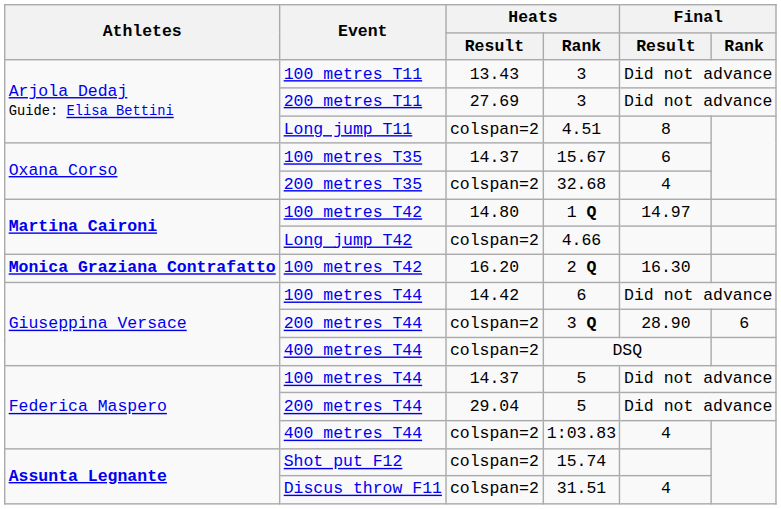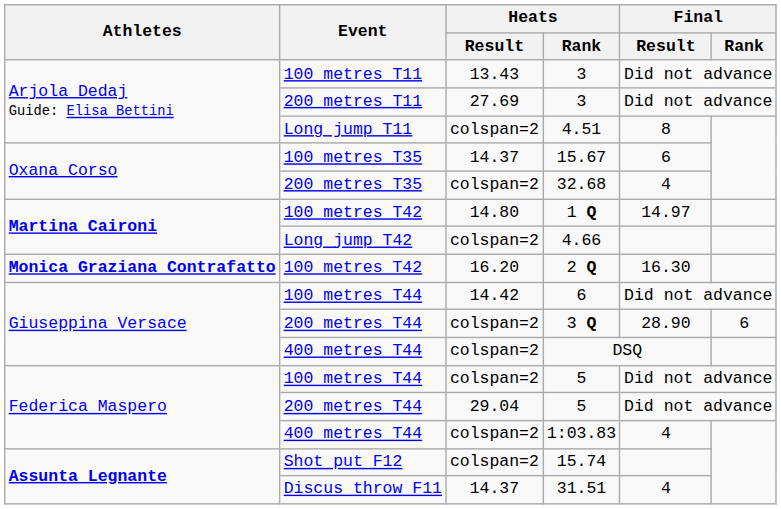(494, 379) 14.37 -> (494, 379) colspan=2
(494, 489) colspan=2 -> (494, 489) 14.37
